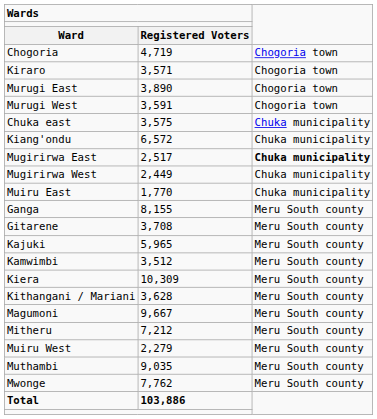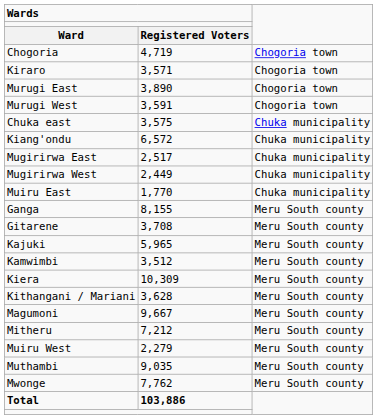(312, 157) bold -> (312, 157) normal
